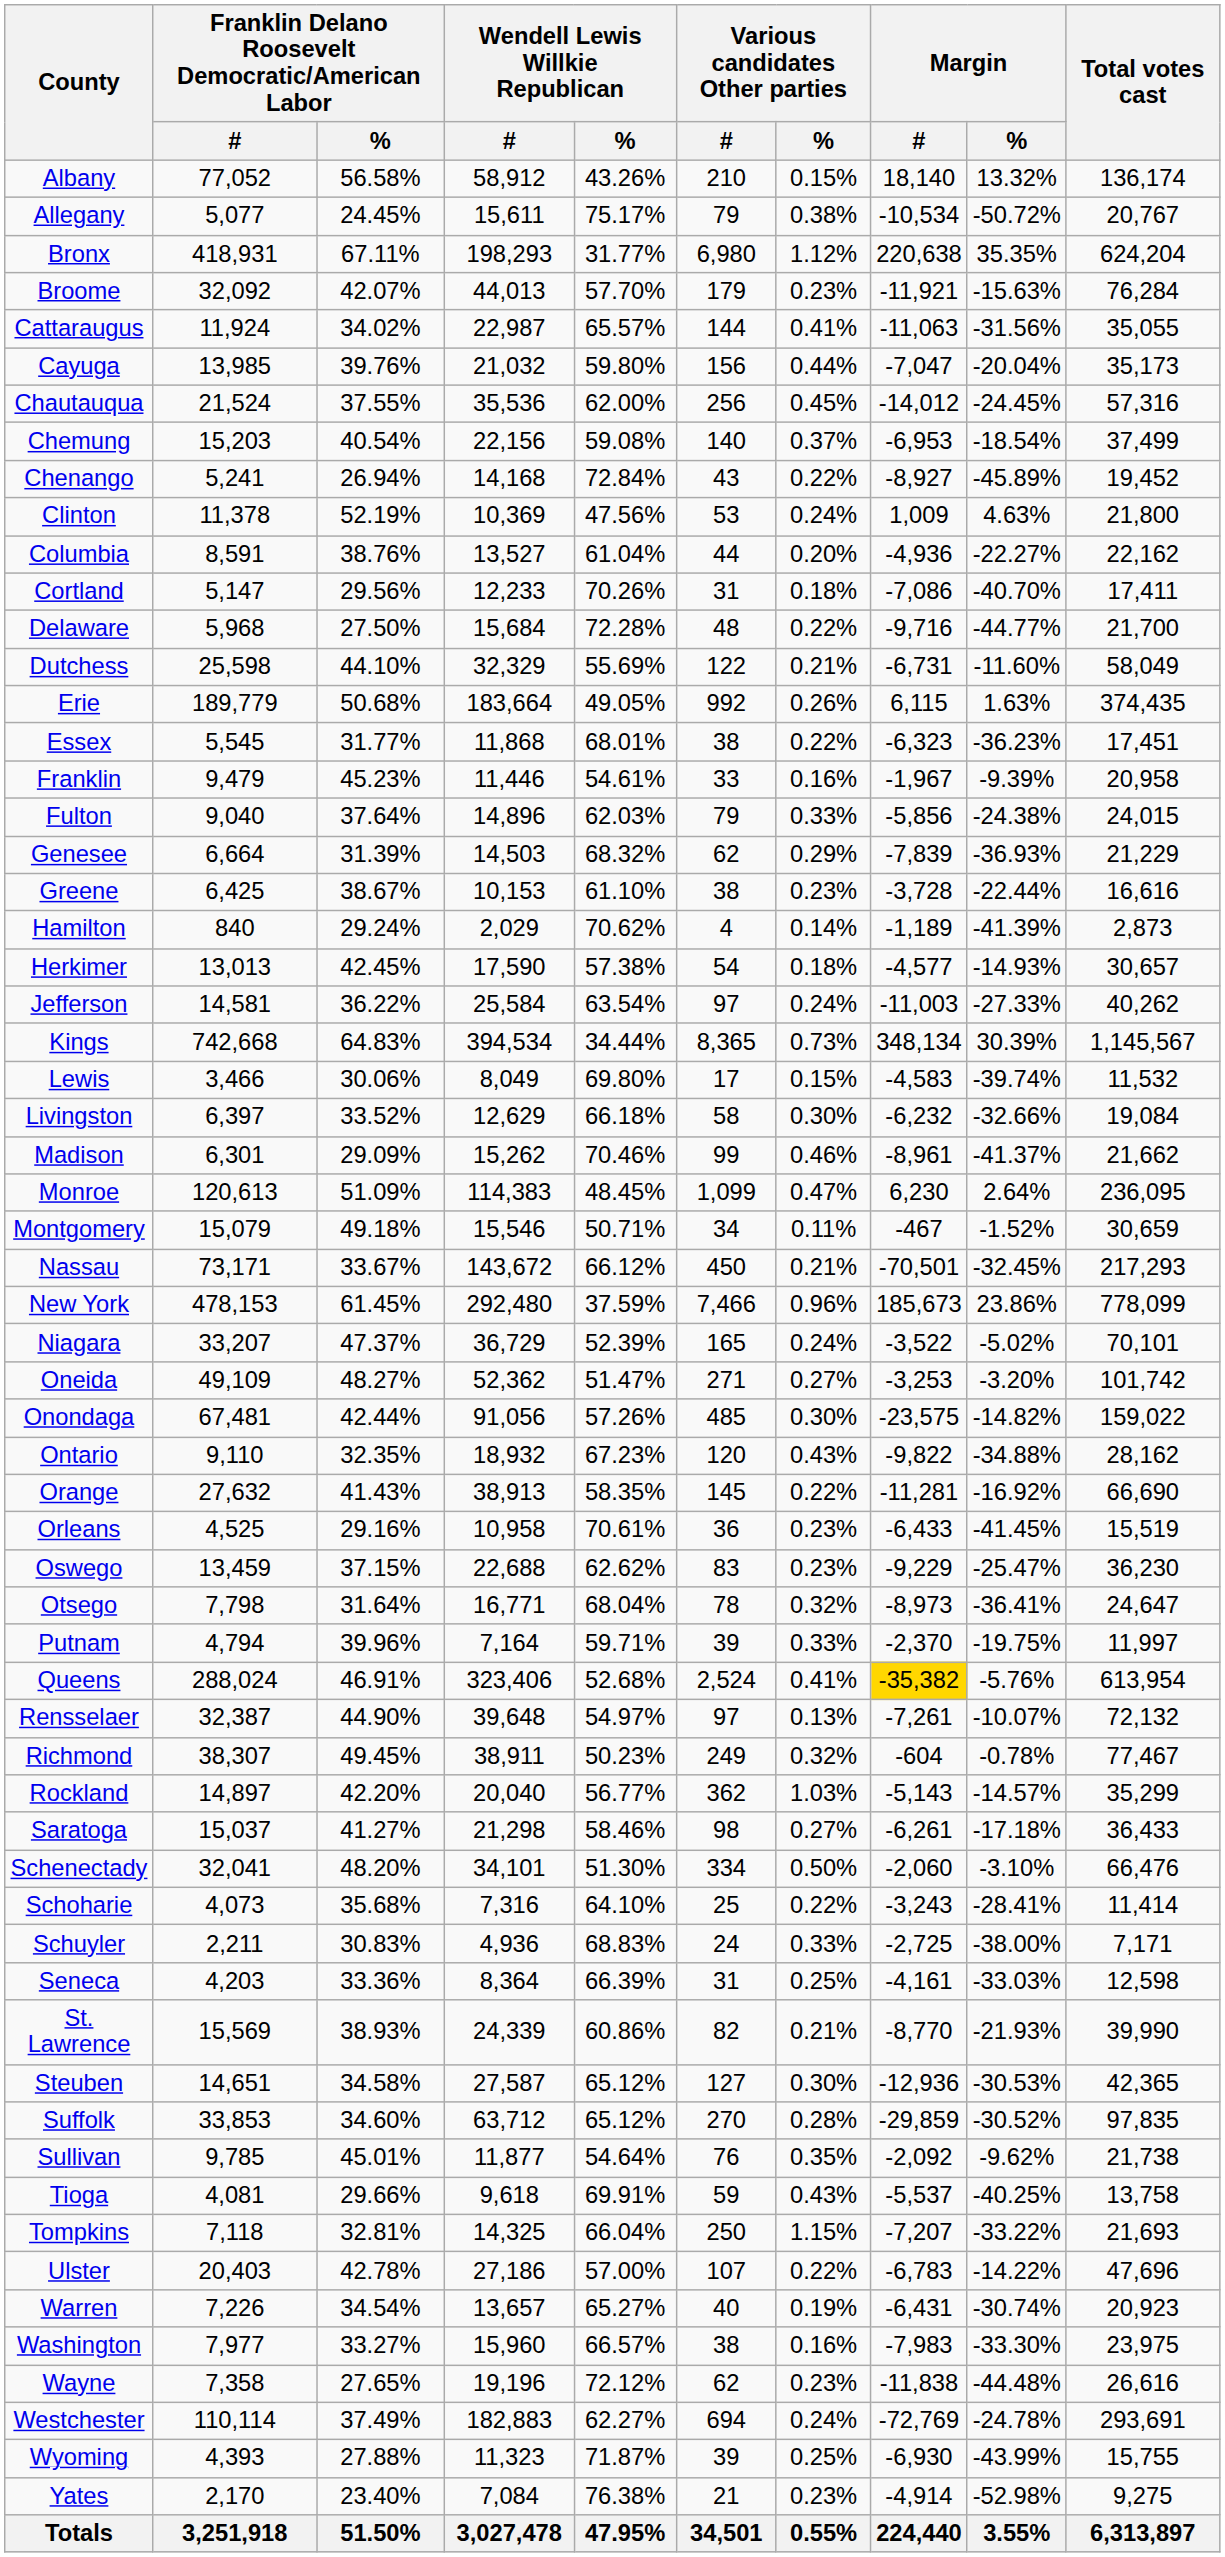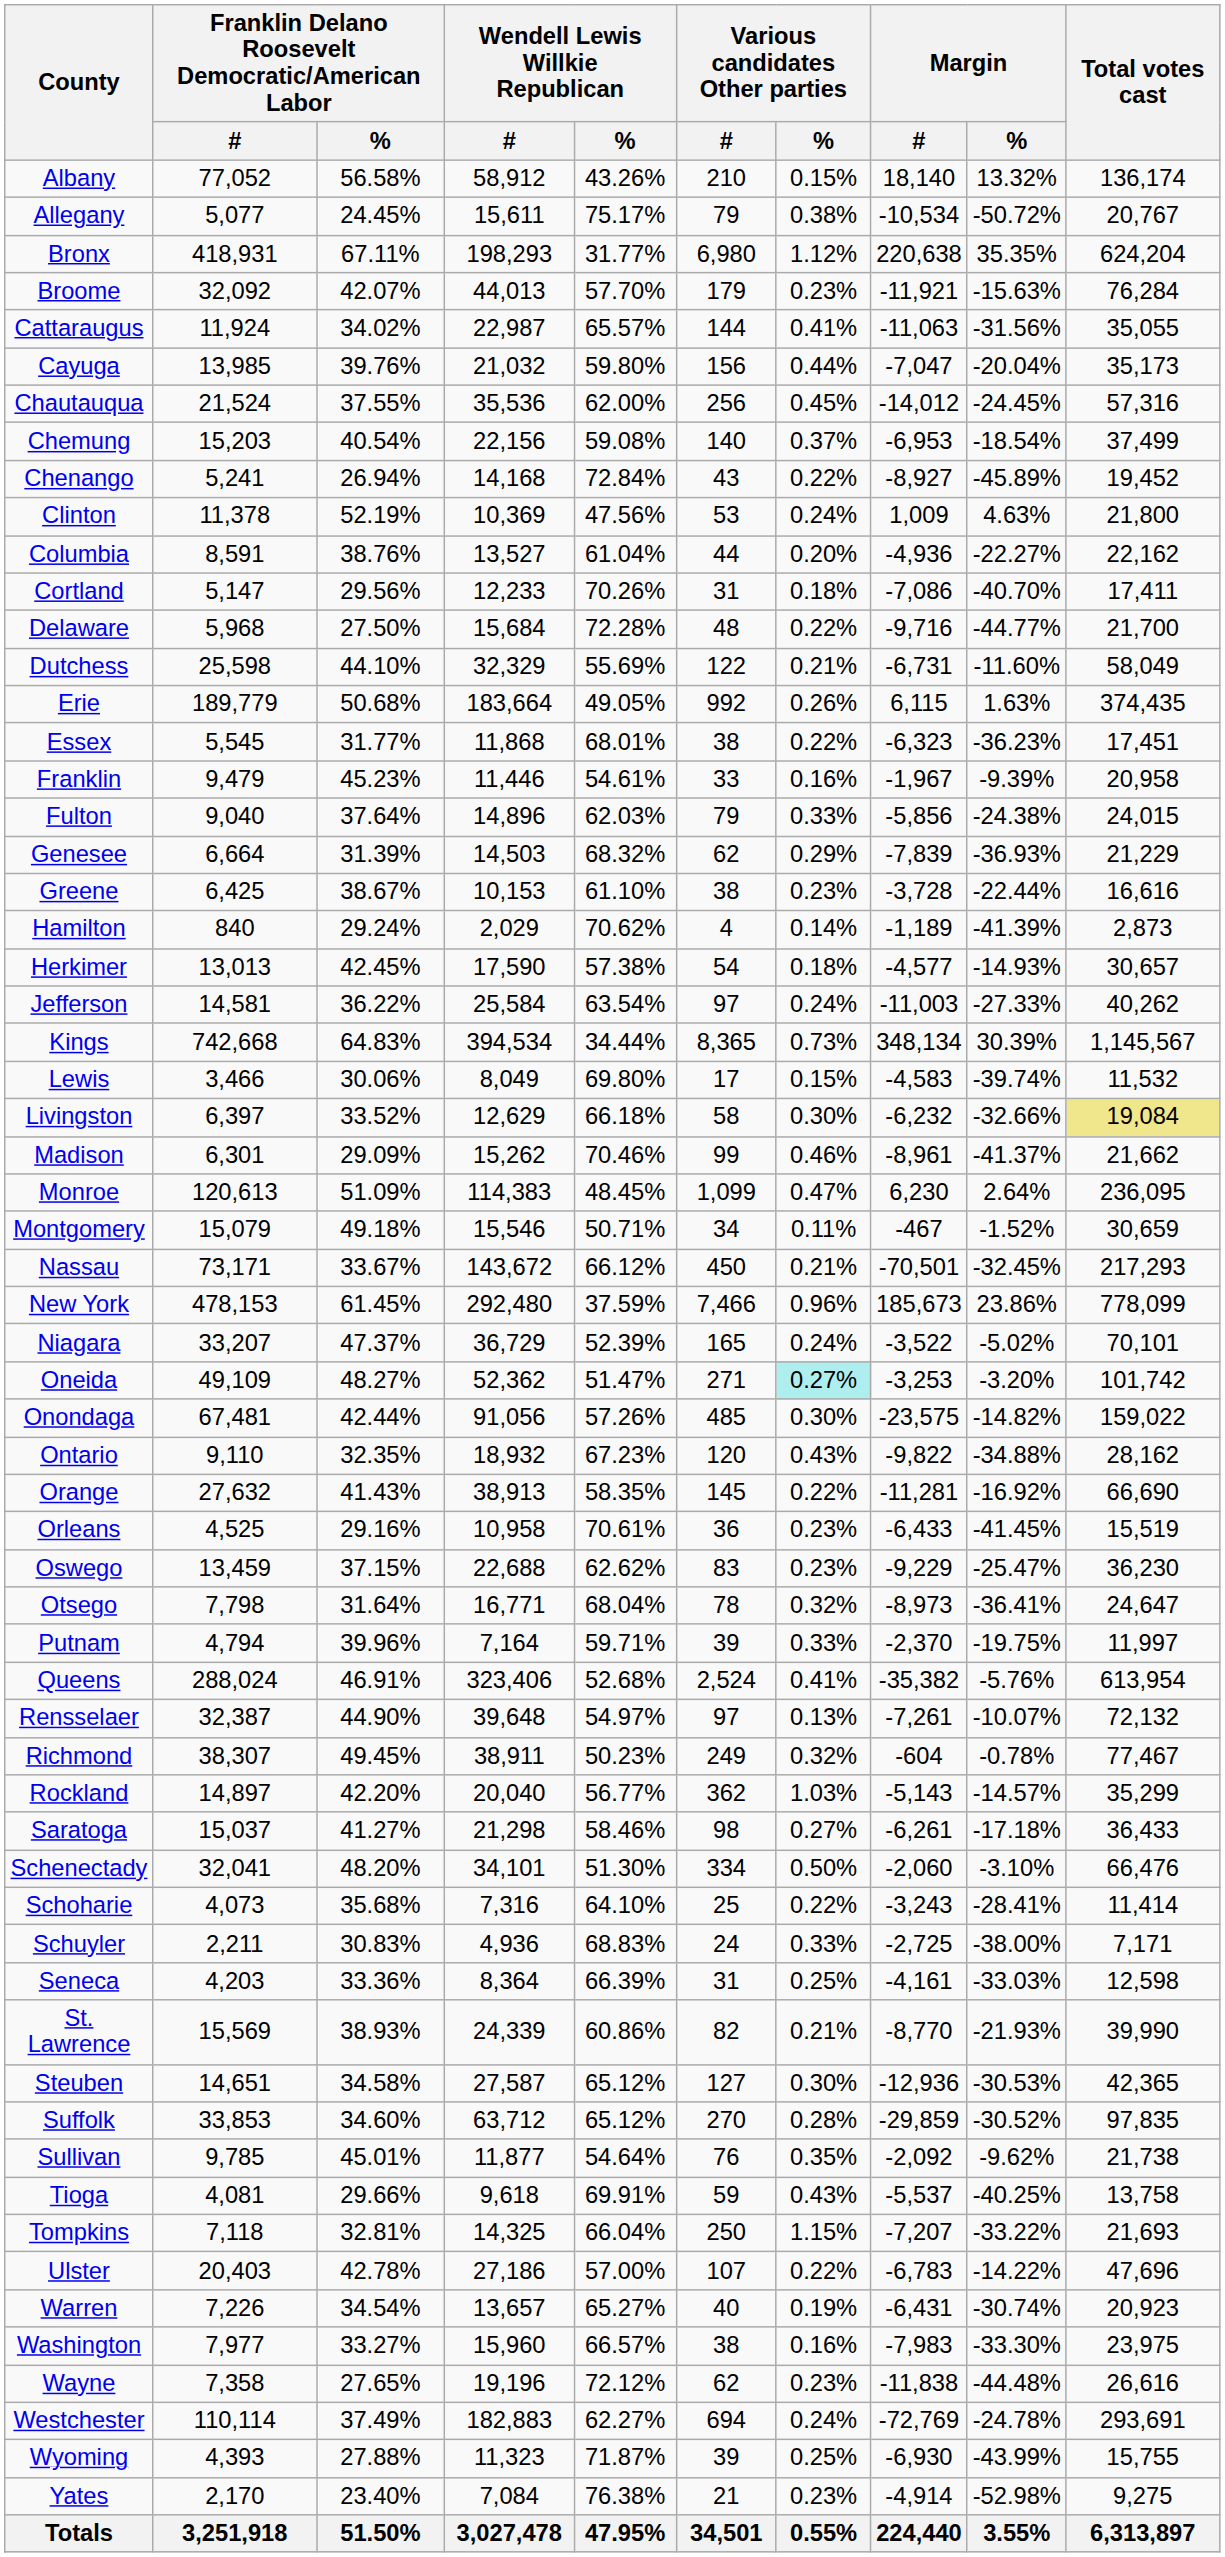(1143, 1117) no background -> (1143, 1117) khaki background
(824, 1380) no background -> (824, 1380) paleturquoise background
(919, 1680) gold background -> (919, 1680) no background
